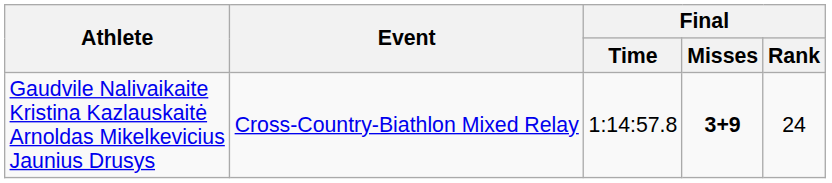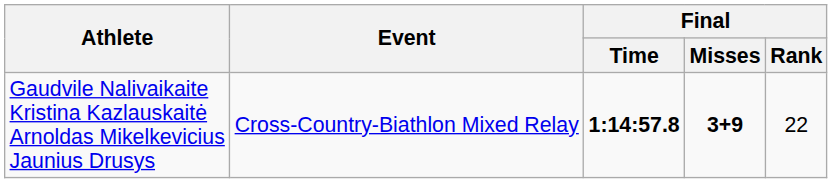(633, 124) normal -> (634, 124) bold
(794, 124) 24 -> (796, 124) 22
